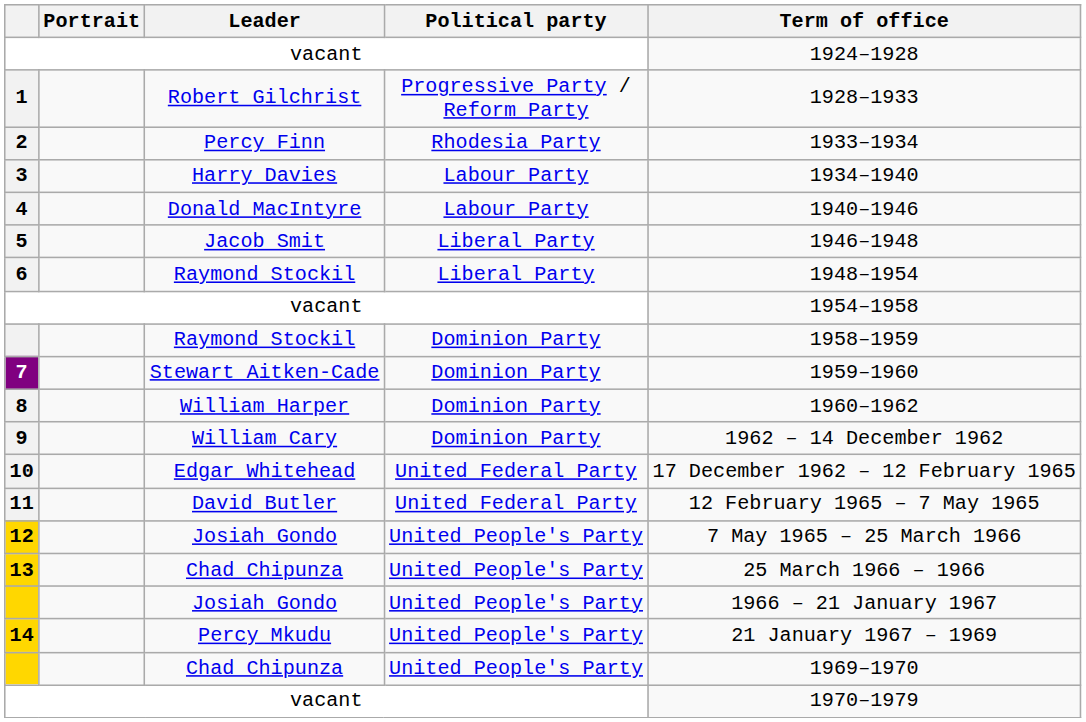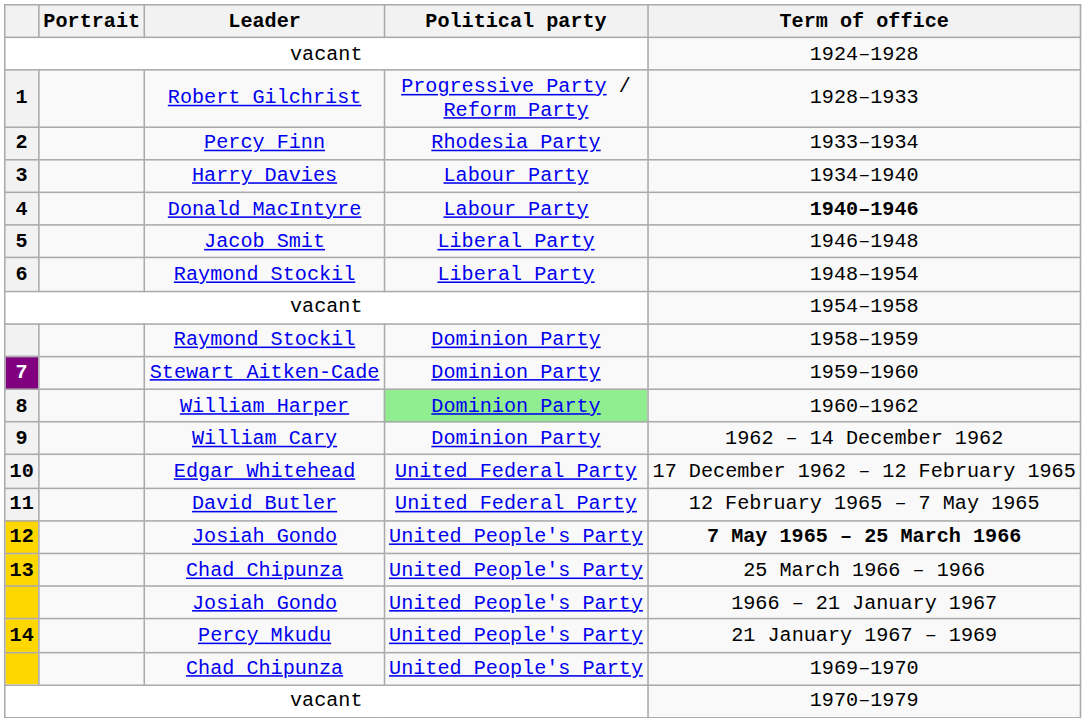(864, 209) normal -> (864, 209) bold
(516, 406) no background -> (516, 406) lightgreen background
(864, 537) normal -> (864, 537) bold
